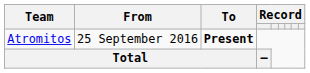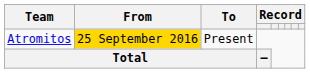(138, 39) no background -> (138, 39) gold background
(229, 39) bold -> (229, 39) normal
